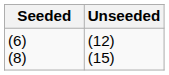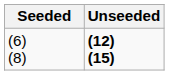(101, 49) normal -> (101, 49) bold
